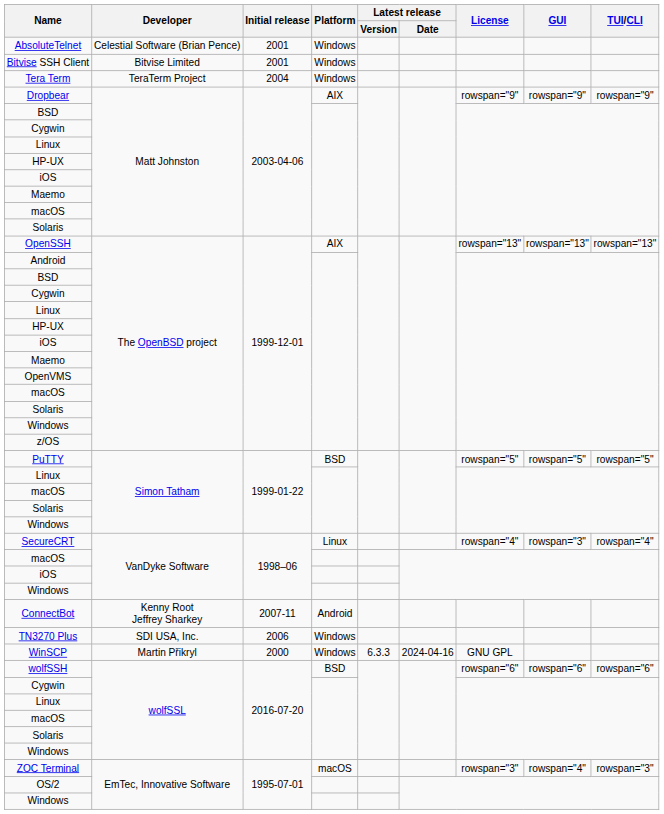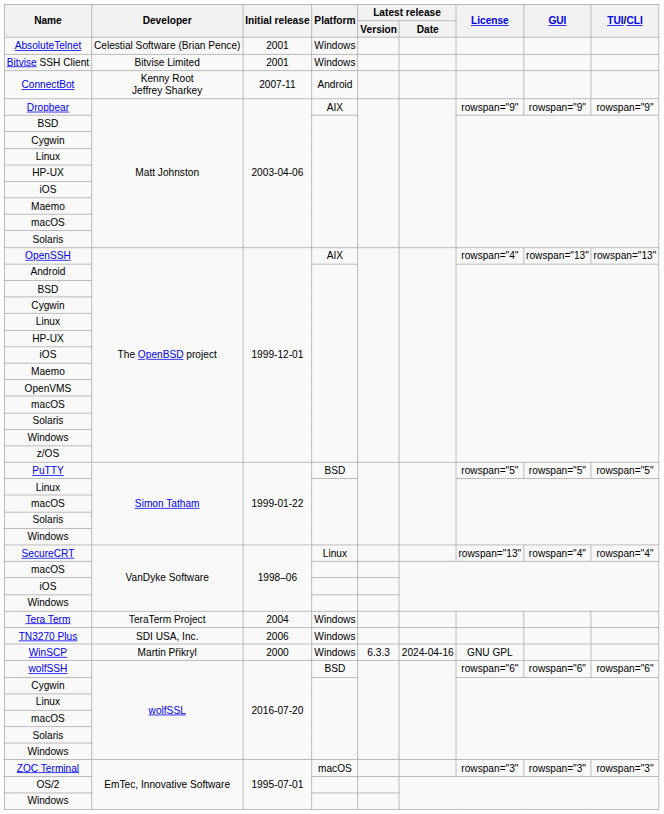rows swapped: (48, 613) <-> (48, 79)
(490, 244) rowspan="13" -> (490, 256) rowspan="4"
(490, 541) rowspan="4" -> (490, 553) rowspan="13"
(557, 541) rowspan="3" -> (557, 553) rowspan="4"
(557, 768) rowspan="4" -> (557, 768) rowspan="3"
